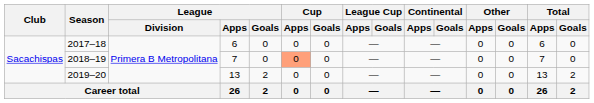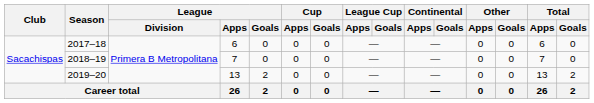(296, 59) lightsalmon background -> (296, 59) no background
